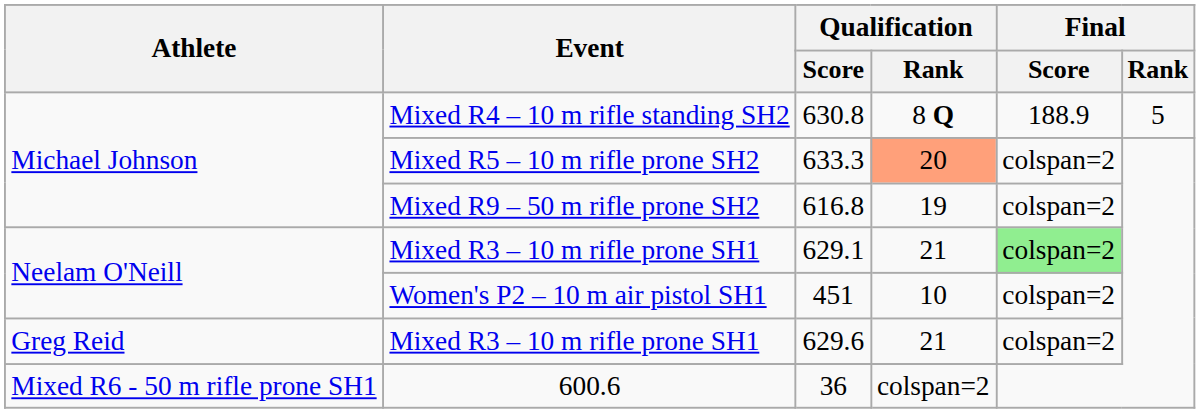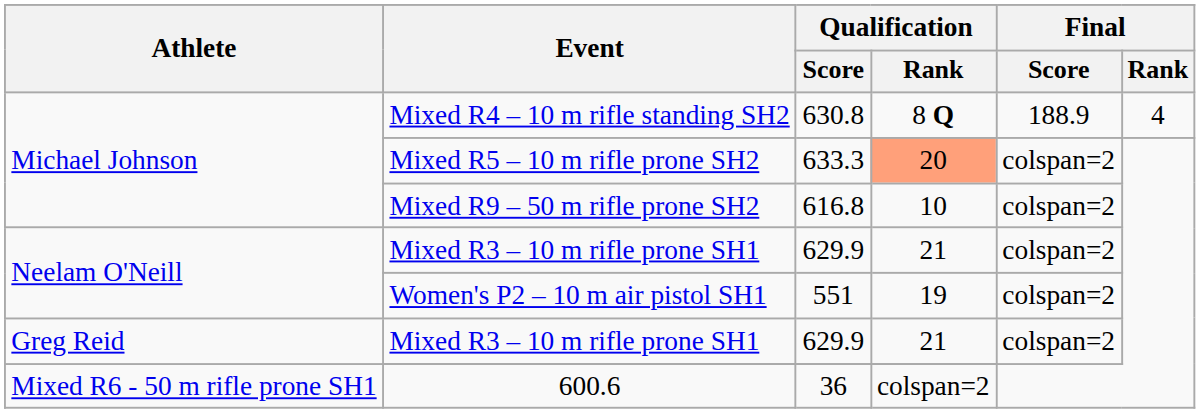(1158, 115) 5 -> (1158, 115) 4
(933, 205) 19 -> (933, 205) 10
(833, 250) 629.1 -> (833, 250) 629.9
(1059, 250) lightgreen background -> (1059, 250) no background
(833, 295) 451 -> (833, 295) 551
(933, 295) 10 -> (933, 295) 19
(833, 340) 629.6 -> (833, 340) 629.9
